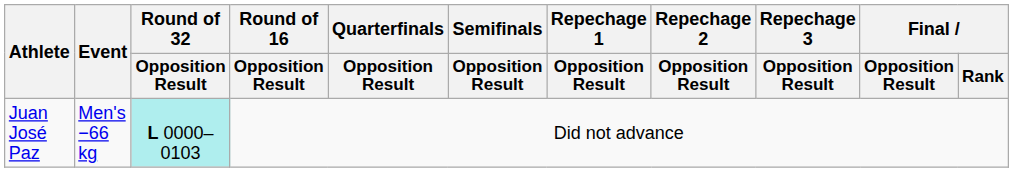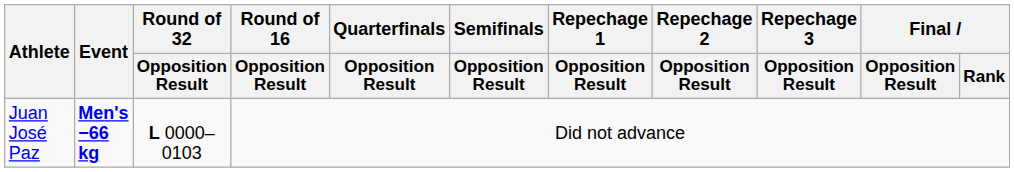(102, 133) normal -> (103, 133) bold
(181, 143) paleturquoise background -> (182, 143) no background
